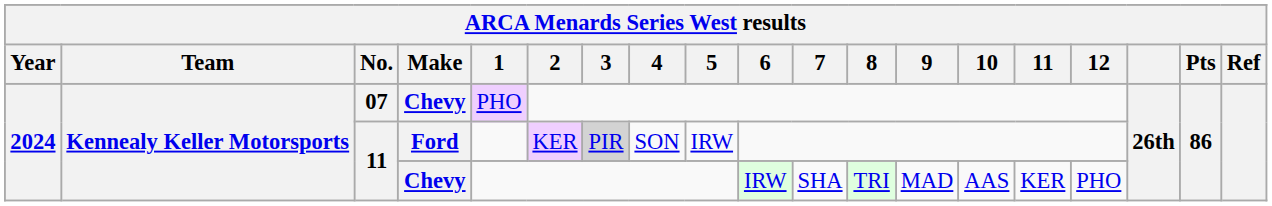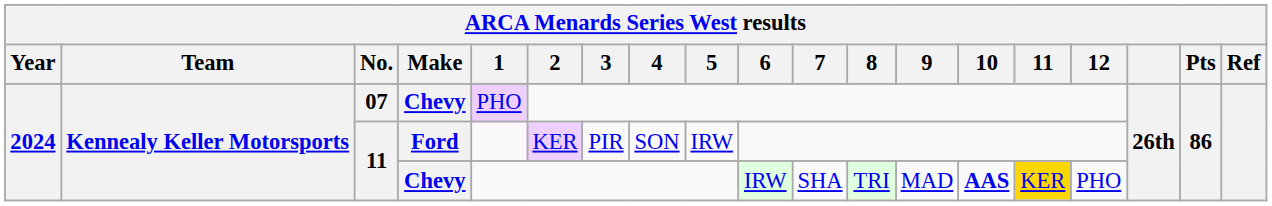(606, 141) lightgrey background -> (606, 141) no background
(987, 180) normal -> (987, 180) bold
(1043, 180) no background -> (1043, 180) gold background
